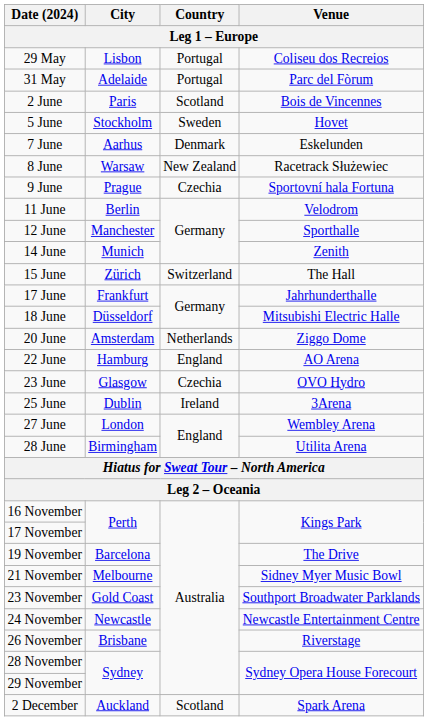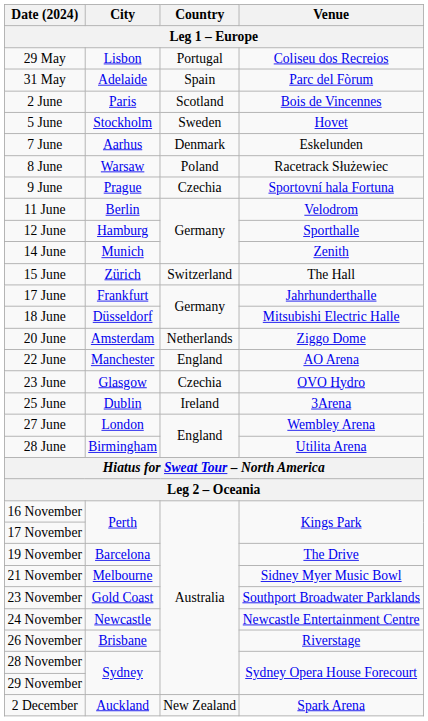(200, 79) Portugal -> (200, 79) Spain
(200, 166) New Zealand -> (200, 166) Poland
(123, 230) Manchester -> (123, 230) Hamburg
(123, 360) Hamburg -> (123, 360) Manchester
(200, 705) Scotland -> (200, 705) New Zealand
